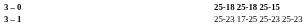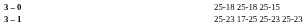(247, 7) bold -> (247, 7) normal
